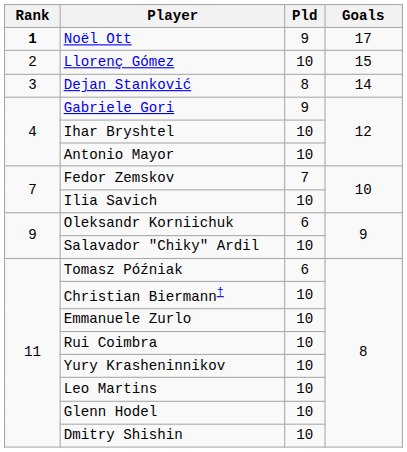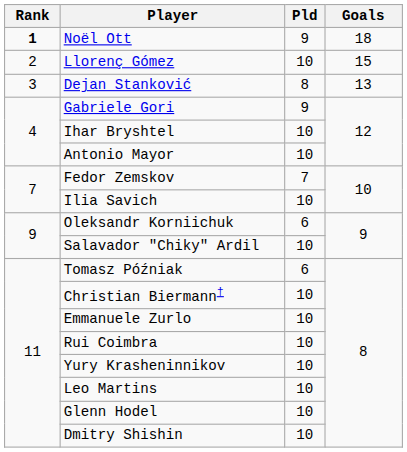(363, 39) 17 -> (363, 39) 18
(363, 85) 14 -> (363, 85) 13
